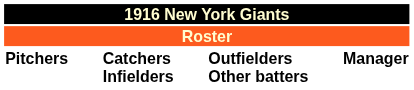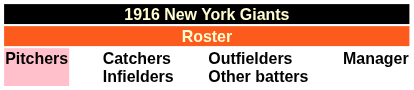(37, 58) no background -> (37, 58) pink background
